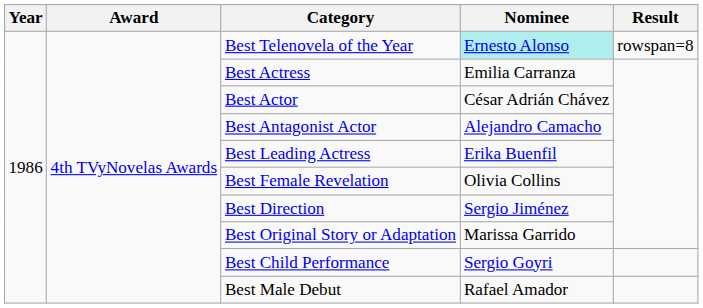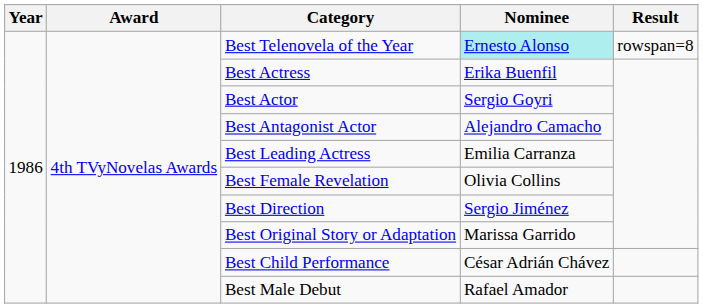(520, 72) Emilia Carranza -> (510, 72) Erika Buenfil
(537, 99) César Adrián Chávez -> (508, 99) Sergio Goyri
(510, 153) Erika Buenfil -> (520, 153) Emilia Carranza
(508, 262) Sergio Goyri -> (537, 262) César Adrián Chávez
